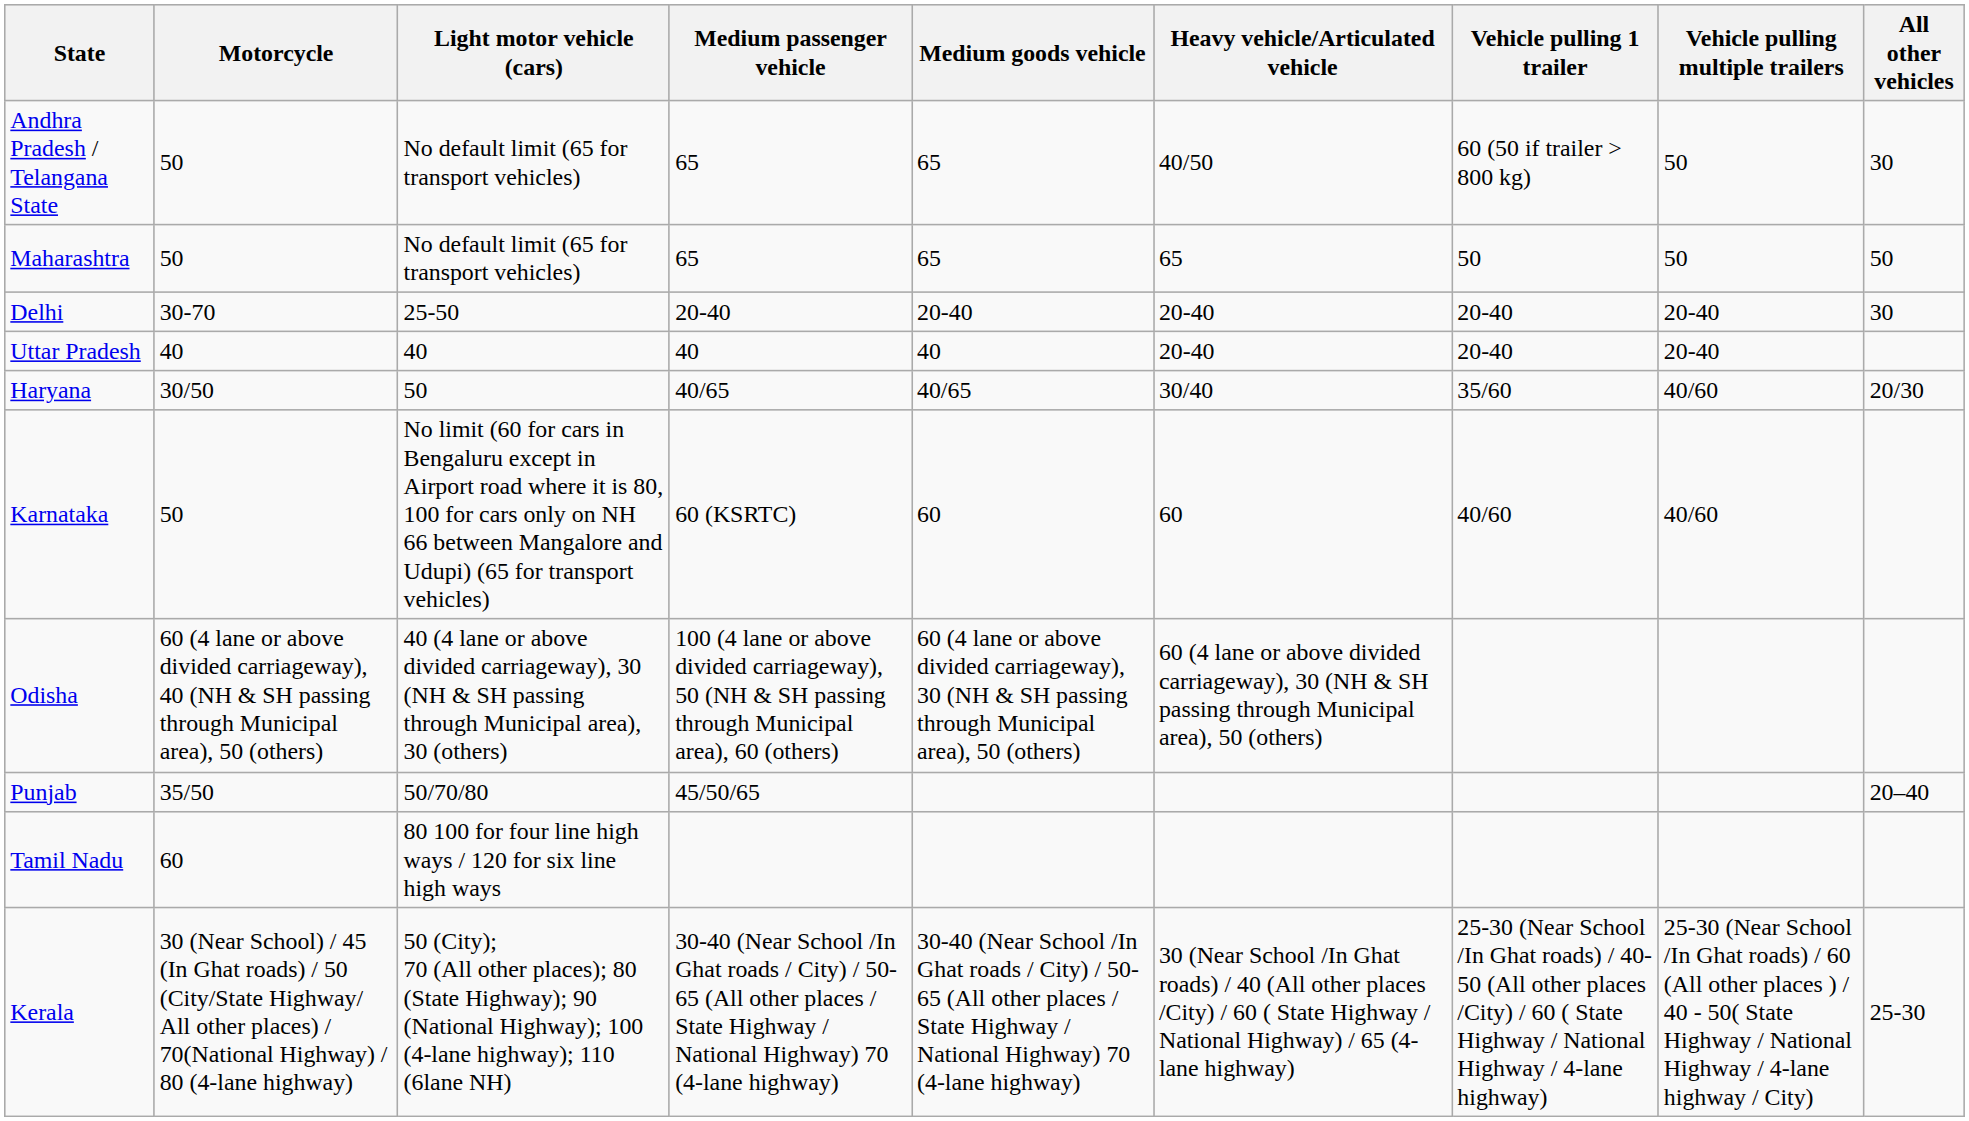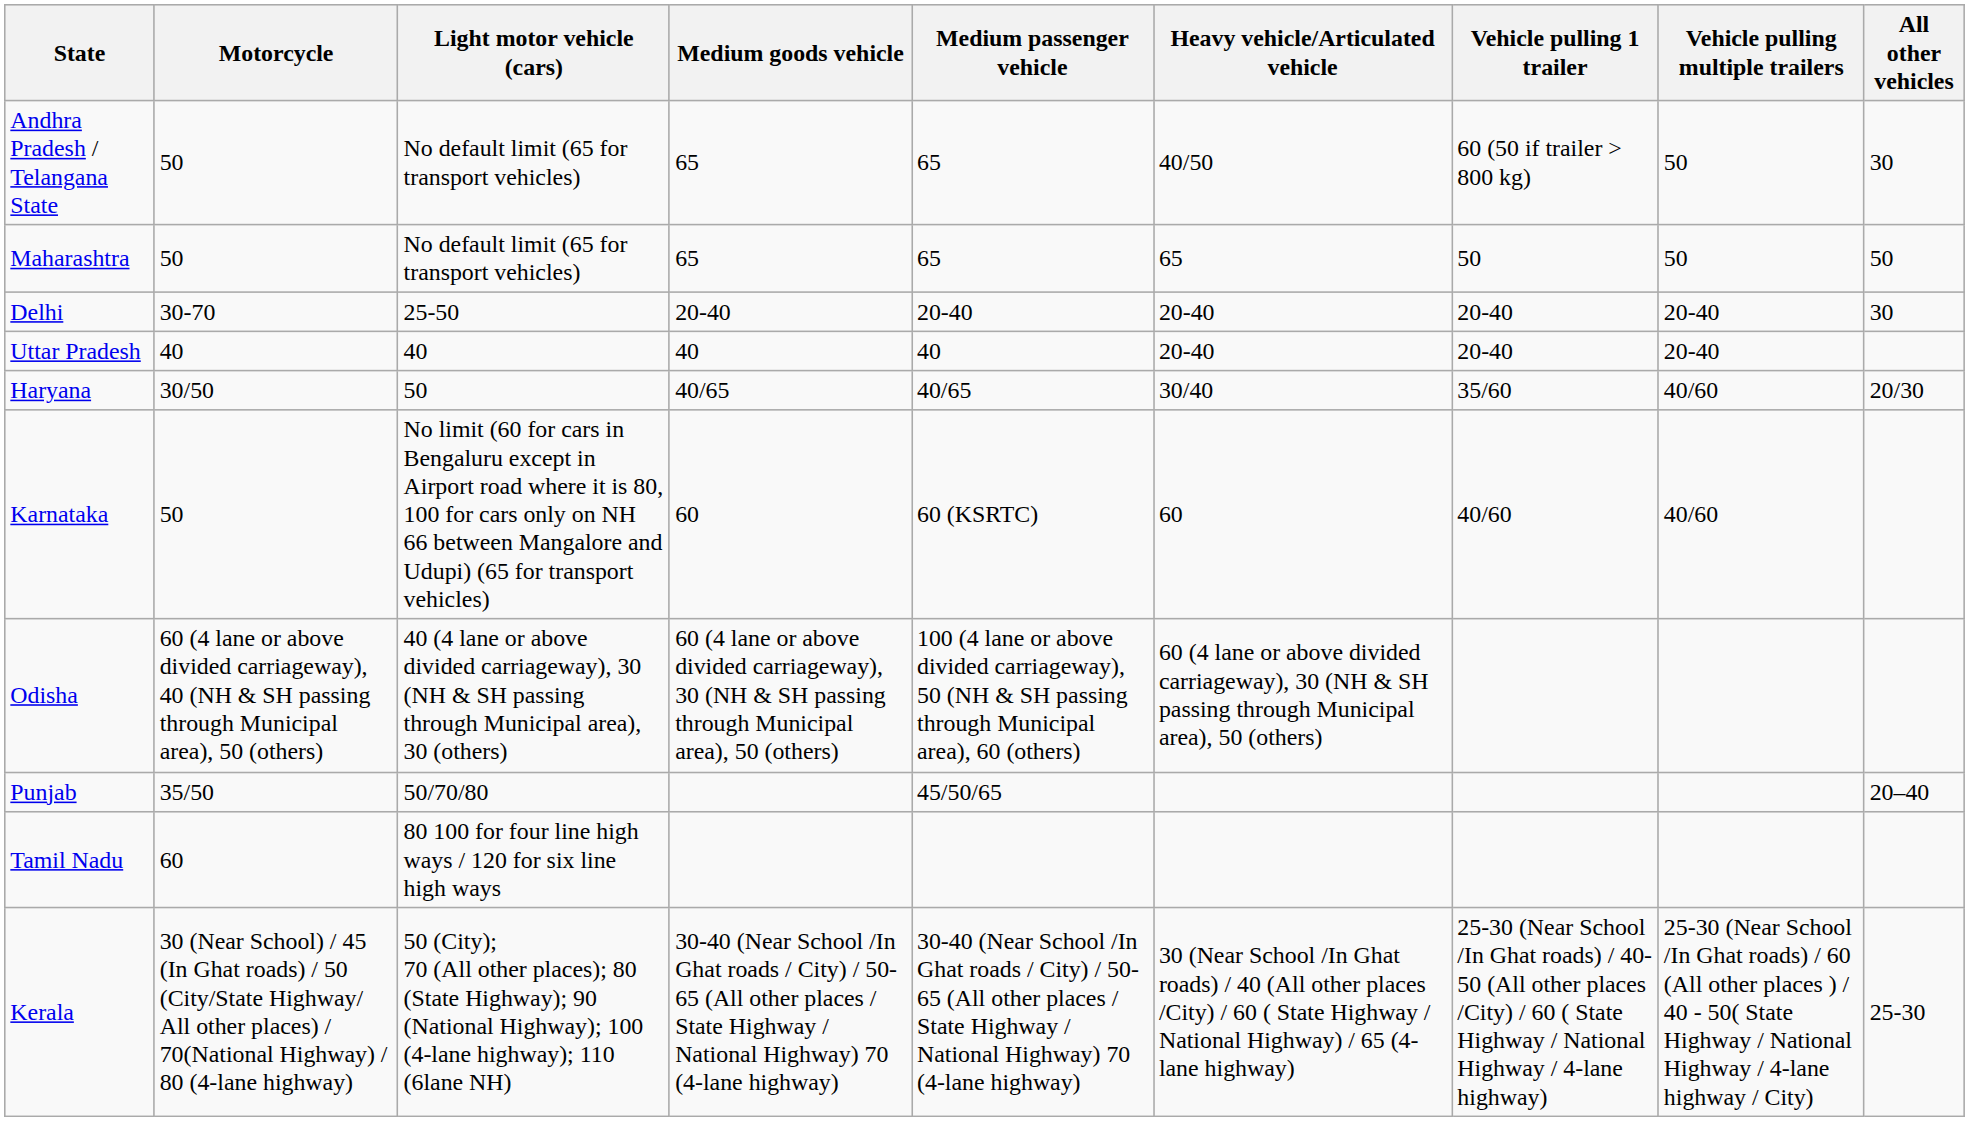columns swapped: (791, 52) <-> (1032, 52)
